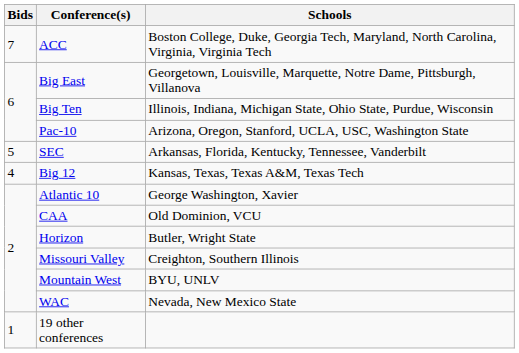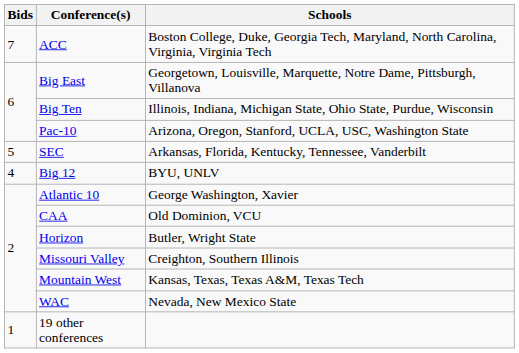(256, 173) Kansas, Texas, Texas A&M, Texas Tech -> (184, 173) BYU, UNLV
(184, 279) BYU, UNLV -> (256, 279) Kansas, Texas, Texas A&M, Texas Tech
